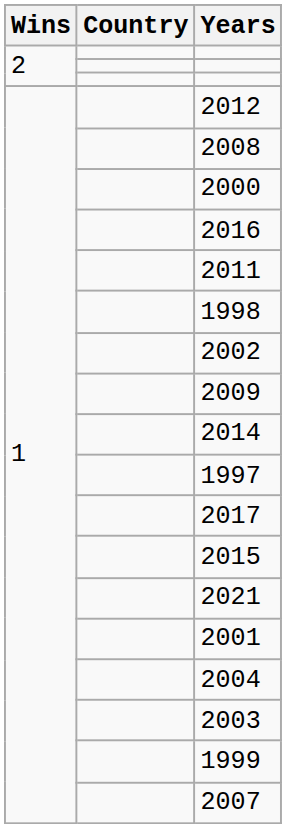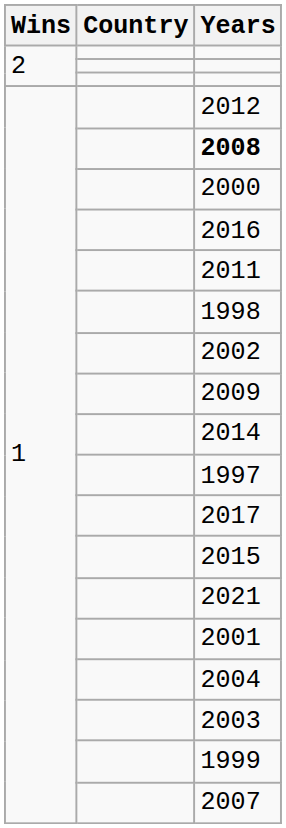(231, 148) normal -> (231, 148) bold
